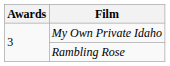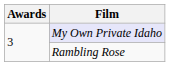(107, 33) no background -> (107, 33) lavender background
